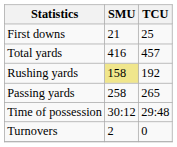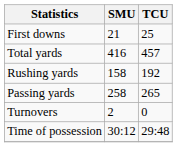(117, 73) khaki background -> (117, 73) no background
rows swapped: (32, 131) <-> (55, 112)
